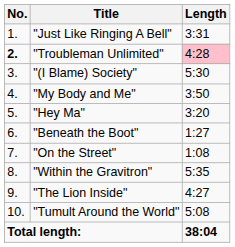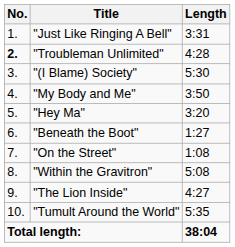(197, 53) pink background -> (197, 53) no background
(197, 172) 5:35 -> (197, 172) 5:08
(197, 212) 5:08 -> (197, 212) 5:35
